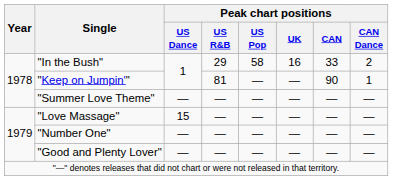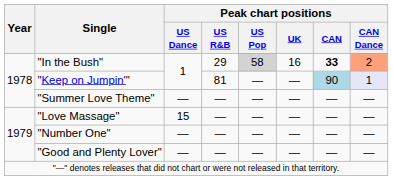(257, 62) no background -> (257, 62) lightgrey background
(332, 62) normal -> (332, 62) bold
(369, 62) no background -> (369, 62) lightsalmon background
(332, 80) no background -> (332, 80) lightblue background
(369, 80) no background -> (369, 80) lavender background
